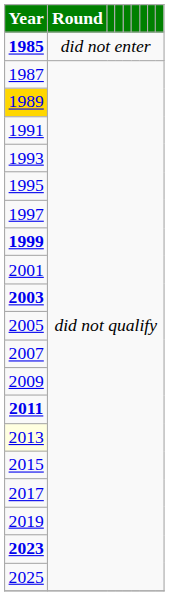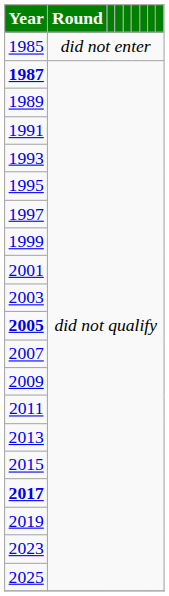(26, 46) bold -> (26, 46) normal
(26, 74) normal -> (26, 74) bold
(26, 102) gold background -> (26, 102) no background
(26, 241) bold -> (26, 241) normal
(26, 297) bold -> (26, 297) normal
(26, 325) normal -> (26, 325) bold
(26, 409) bold -> (26, 409) normal
(26, 437) lightyellow background -> (26, 437) no background
(26, 492) normal -> (26, 492) bold
(26, 548) bold -> (26, 548) normal
